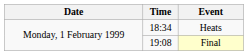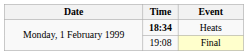(160, 27) normal -> (160, 27) bold
